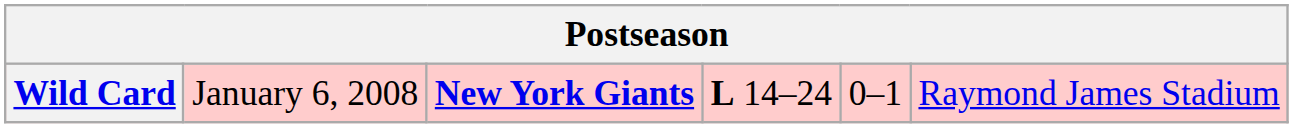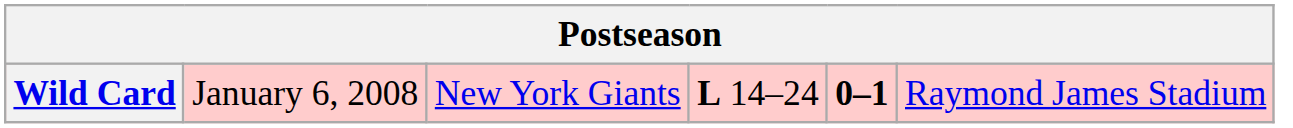(564, 92) bold -> (558, 92) normal
(875, 92) normal -> (862, 92) bold
